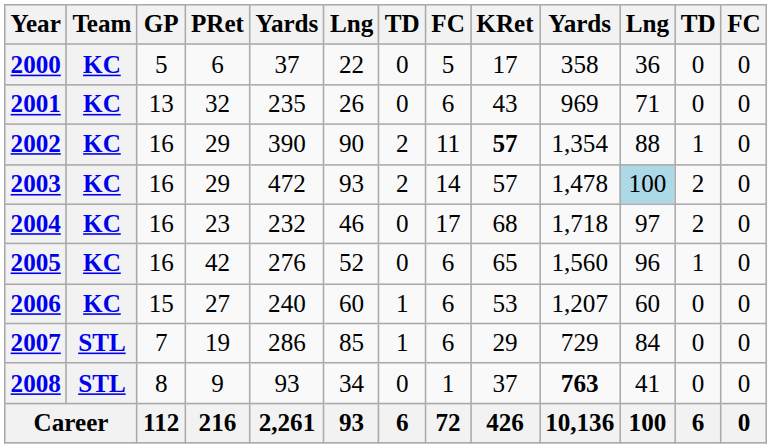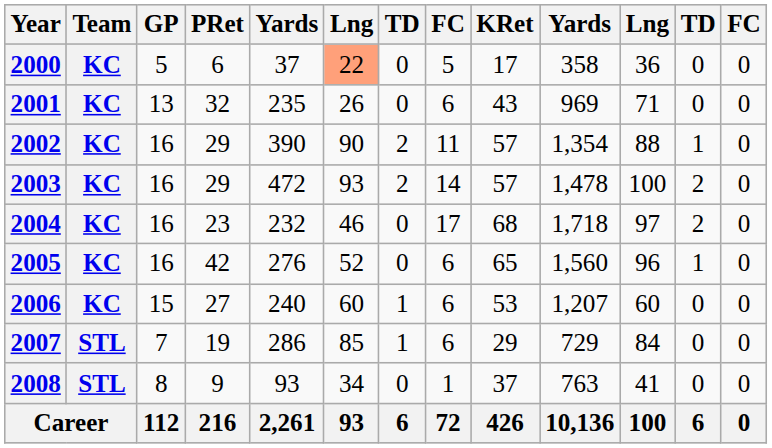(352, 64) no background -> (352, 64) lightsalmon background
(505, 143) bold -> (505, 143) normal
(647, 183) lightblue background -> (647, 183) no background
(580, 382) bold -> (580, 382) normal
